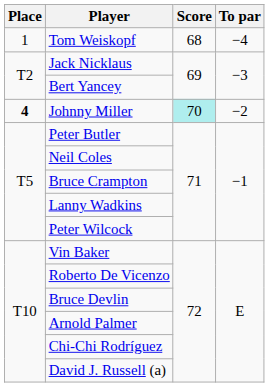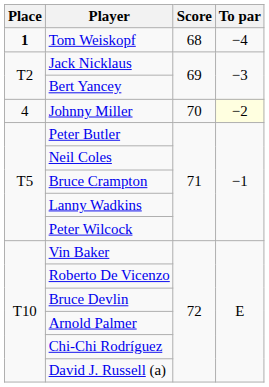(25, 39) normal -> (25, 39) bold
(25, 110) bold -> (25, 110) normal
(194, 110) paleturquoise background -> (194, 110) no background
(240, 110) no background -> (240, 110) lightyellow background
